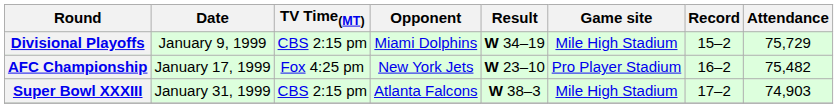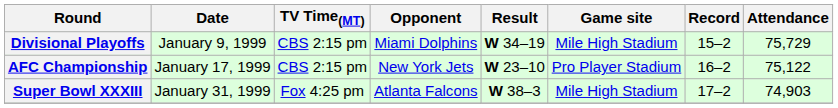(322, 67) Fox 4:25 pm -> (322, 67) CBS 2:15 pm
(788, 67) 75,482 -> (788, 67) 75,122
(322, 90) CBS 2:15 pm -> (322, 90) Fox 4:25 pm
